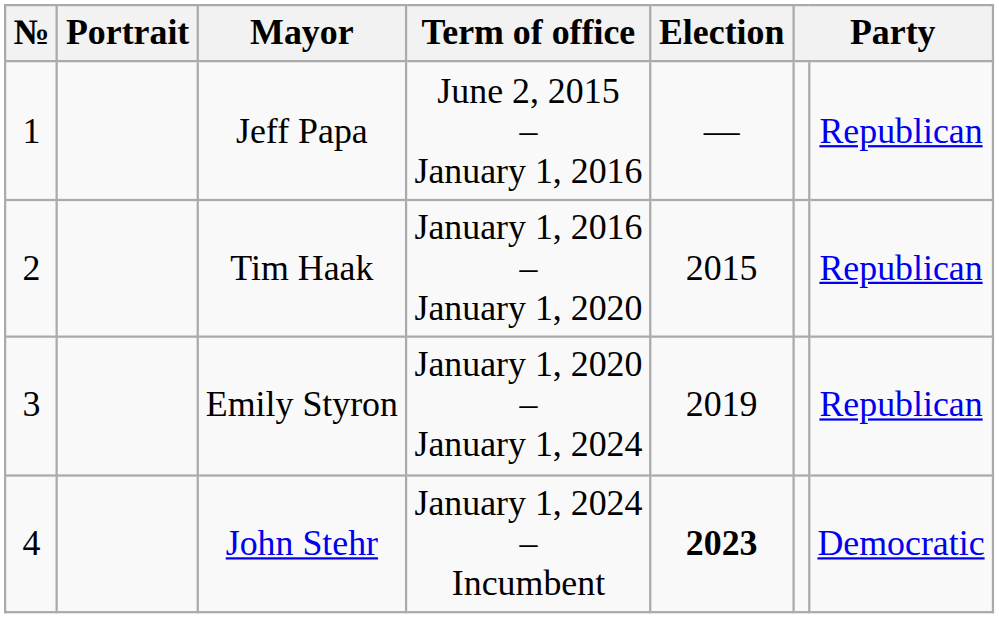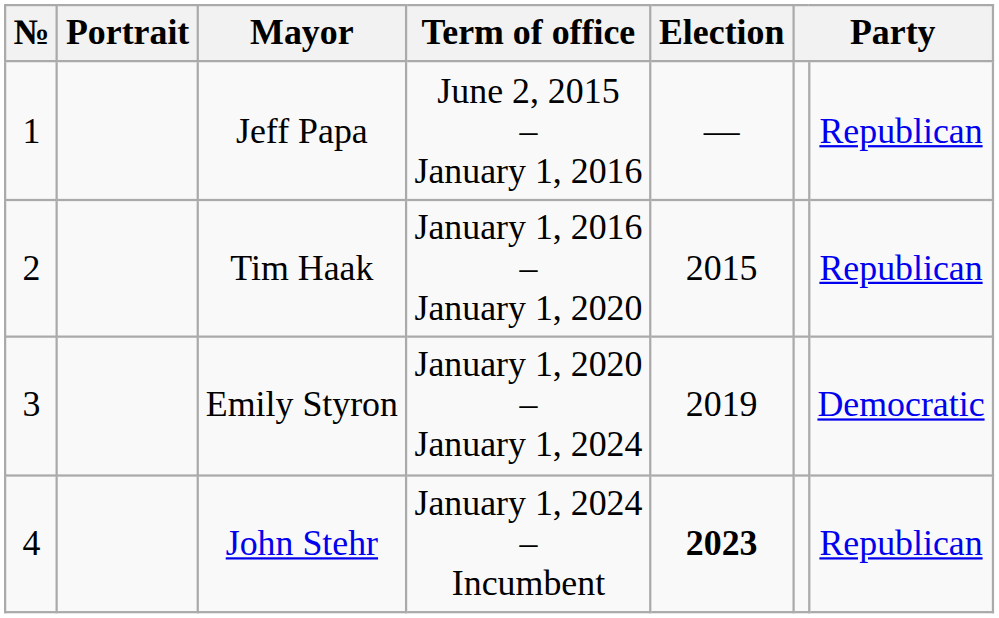(901, 405) Republican -> (901, 405) Democratic
(901, 542) Democratic -> (901, 542) Republican
